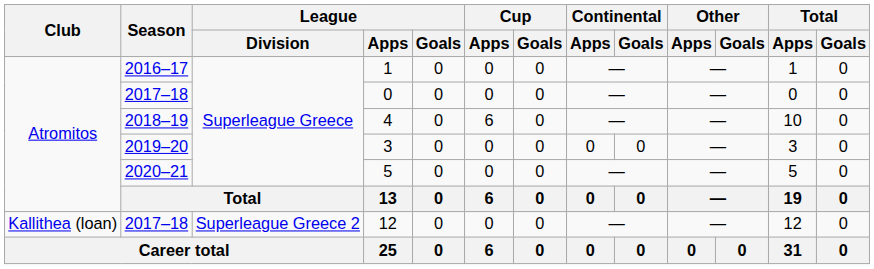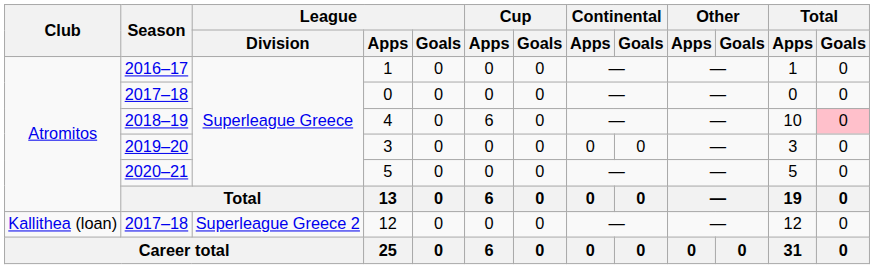(843, 120) no background -> (843, 120) pink background
